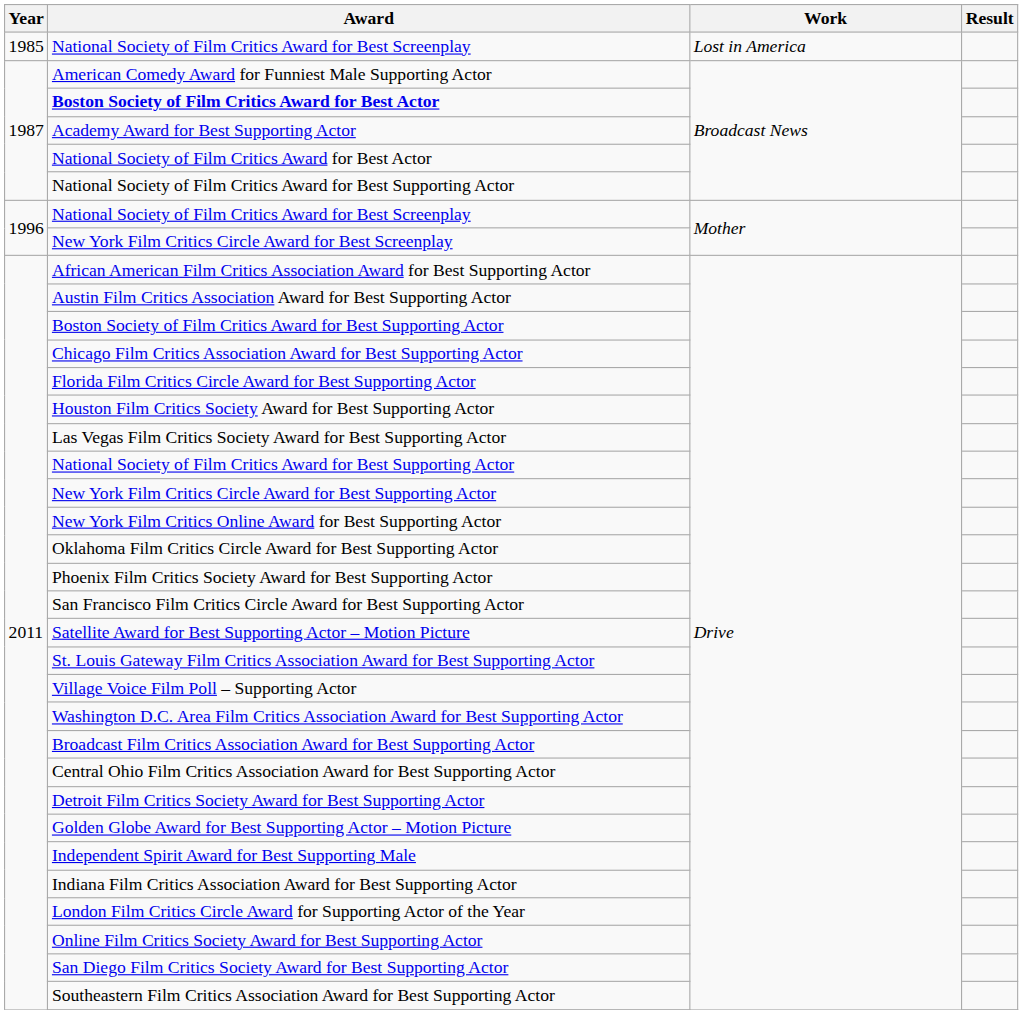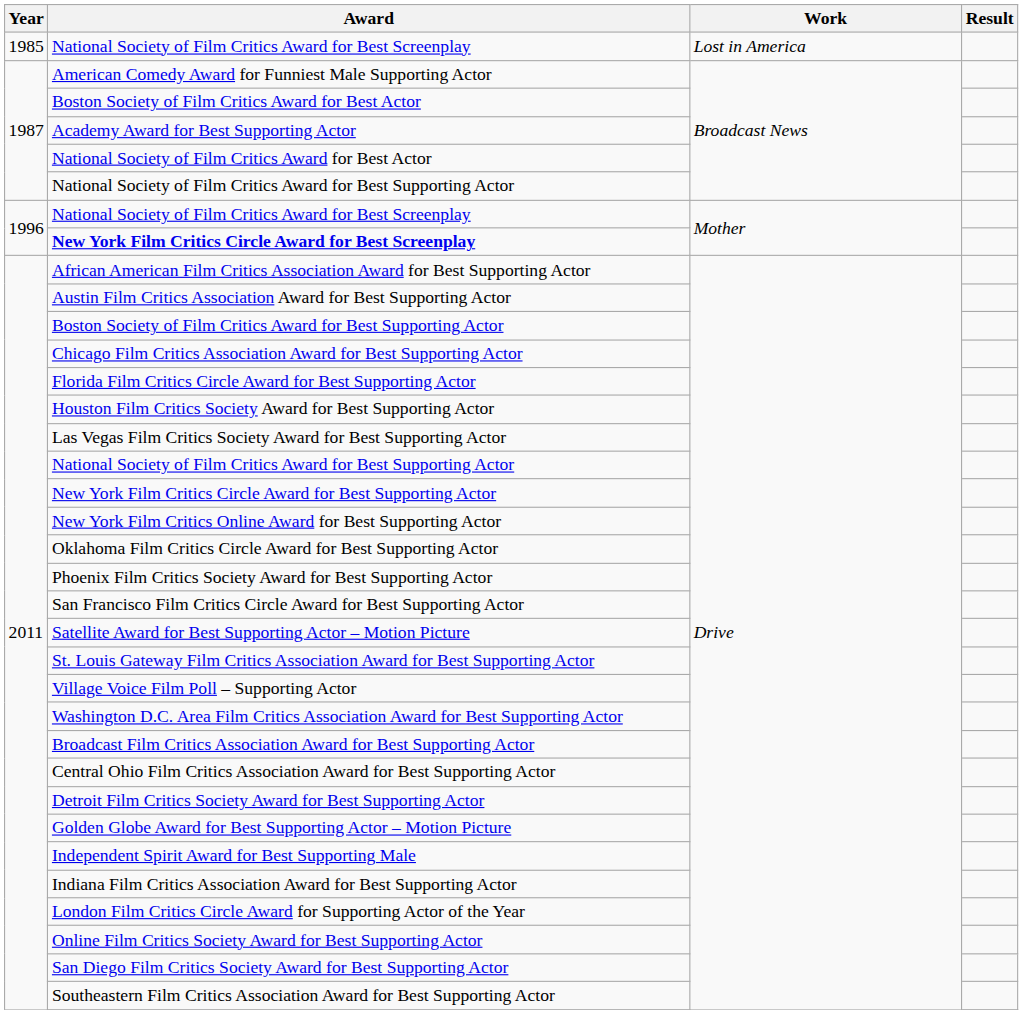(246, 102) bold -> (236, 102) normal
(252, 241) normal -> (264, 241) bold
